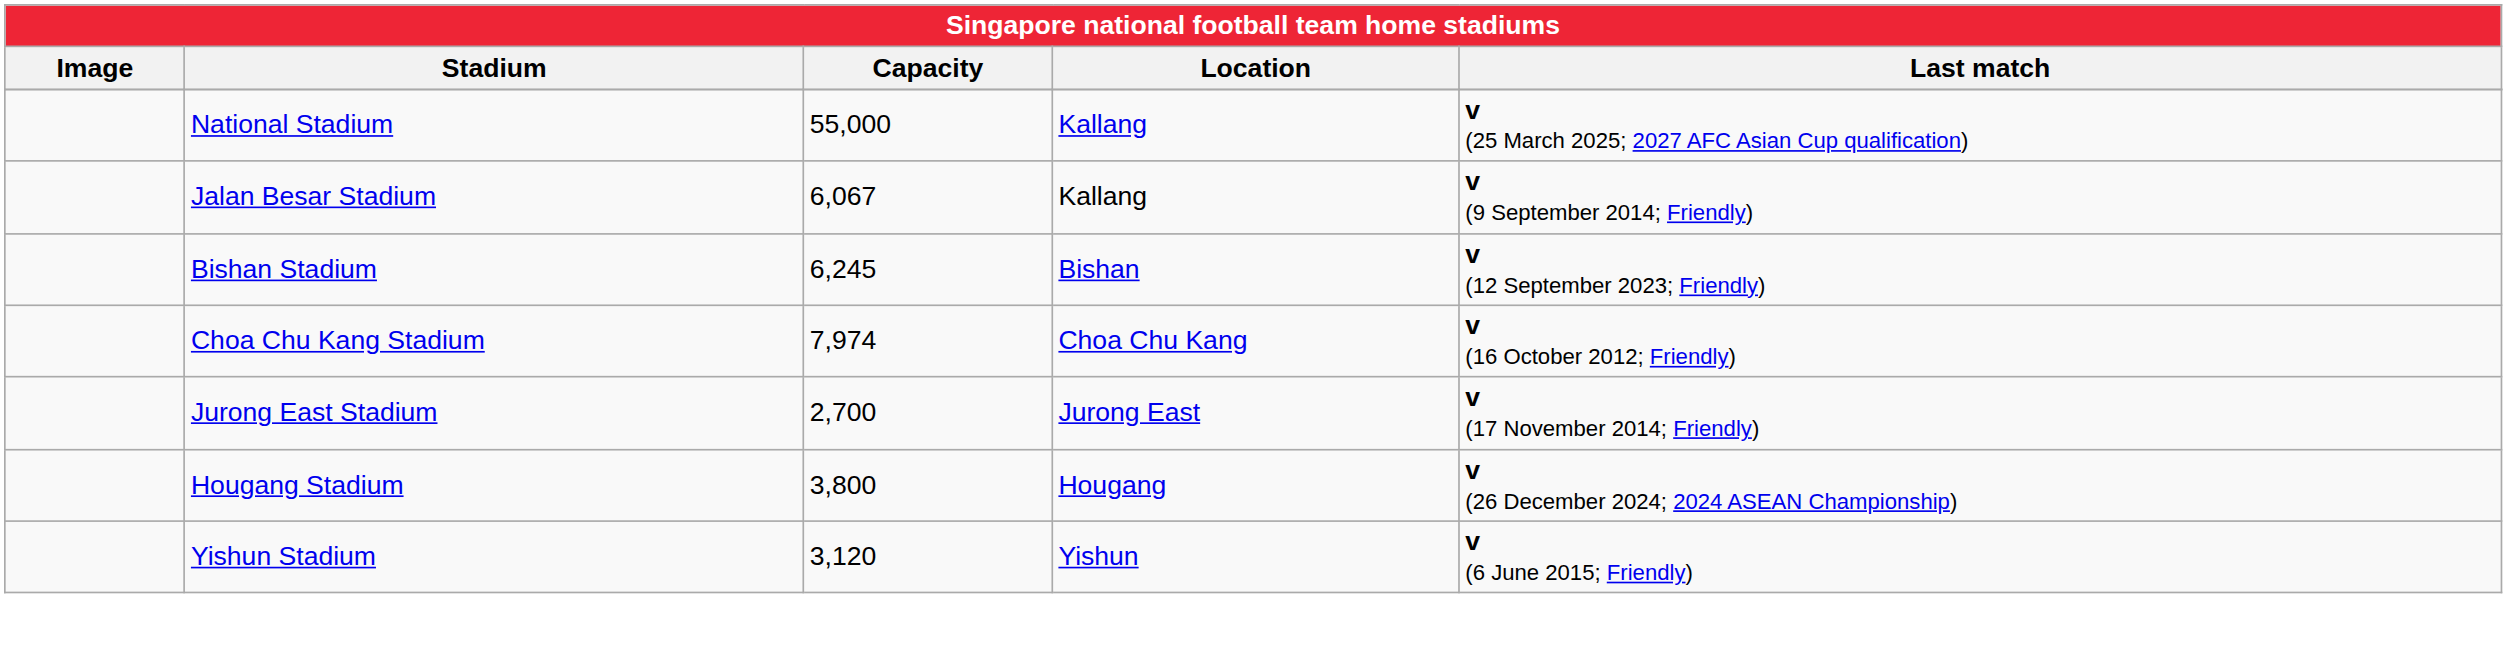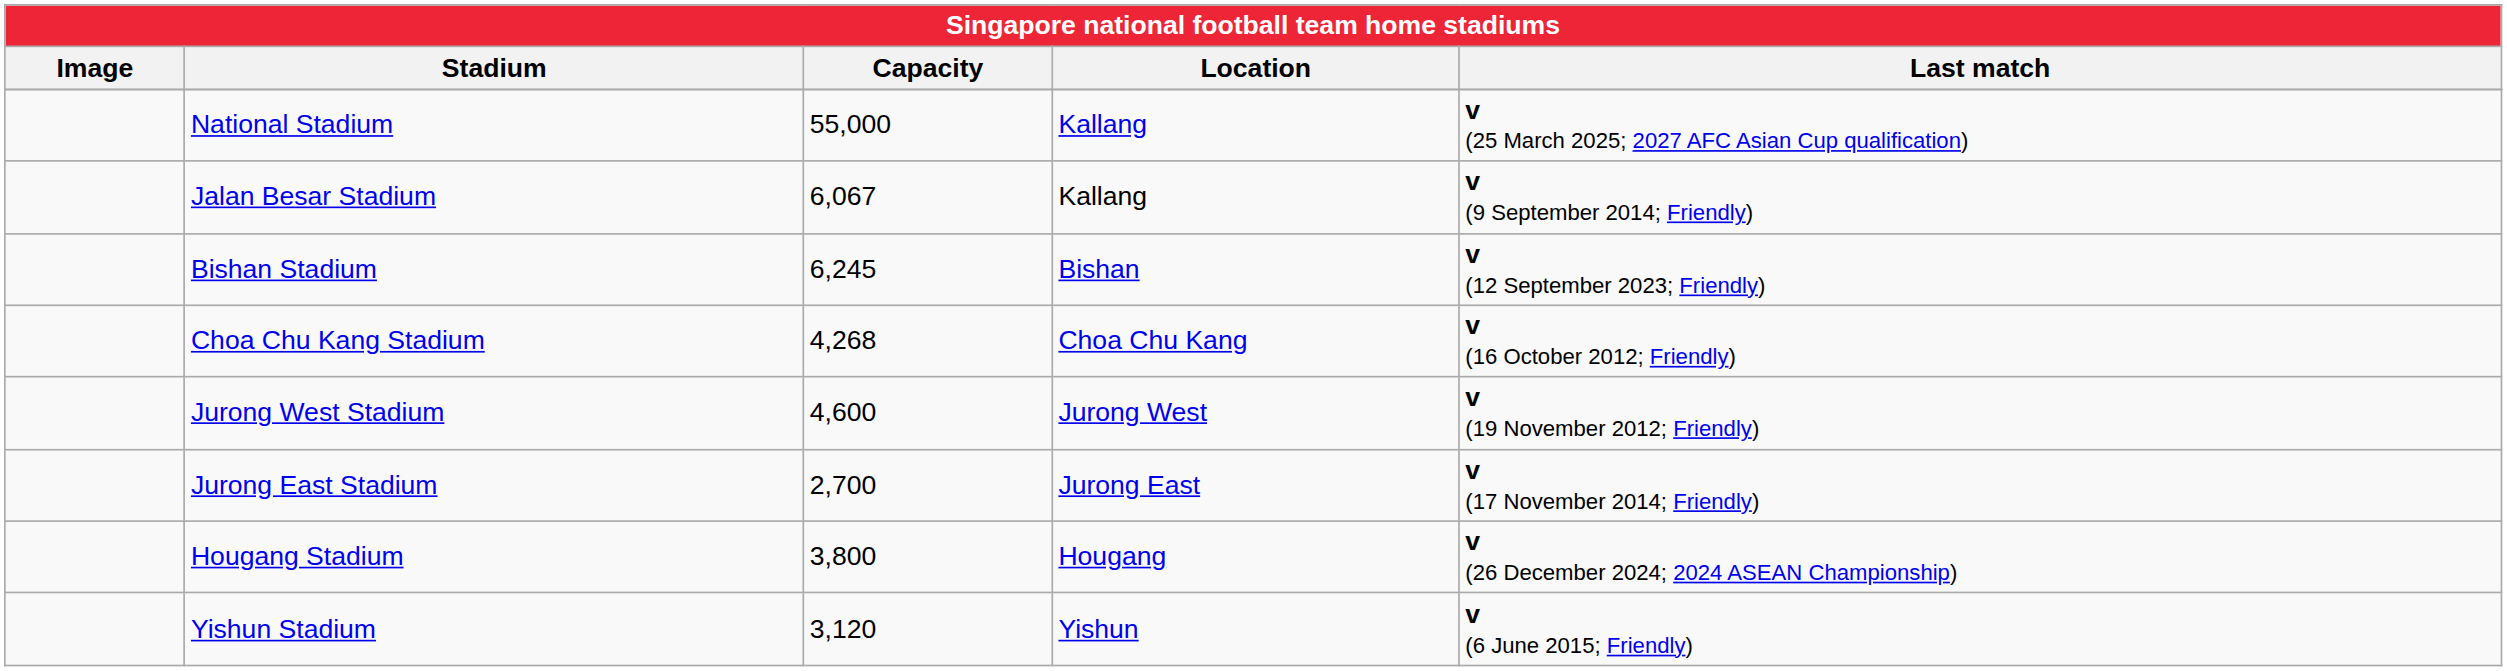(843, 340) 7,974 -> (843, 340) 4,268
+ row: (318, 412)
